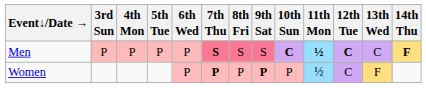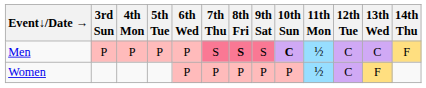(216, 51) bold -> (216, 51) normal
(241, 51) normal -> (241, 51) bold
(319, 51) bold -> (319, 51) normal
(348, 51) bold -> (348, 51) normal
(407, 51) bold -> (407, 51) normal
(216, 72) bold -> (216, 72) normal
(263, 72) bold -> (263, 72) normal
